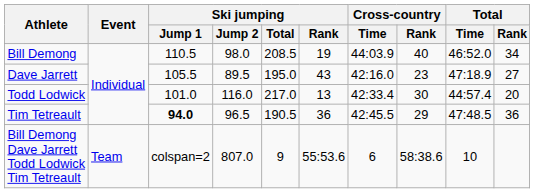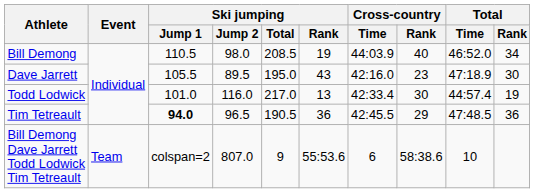(512, 75) 27 -> (512, 75) 30
(512, 95) 20 -> (512, 95) 19
